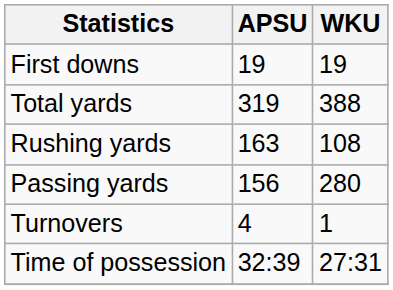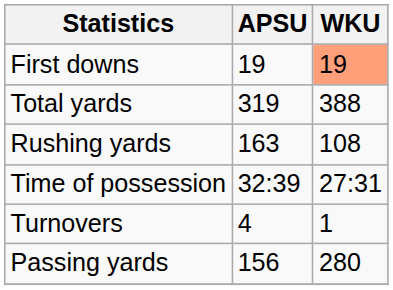(333, 64) no background -> (333, 64) lightsalmon background
rows swapped: (89, 183) <-> (118, 263)
